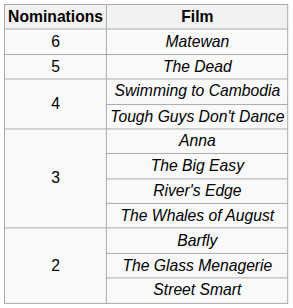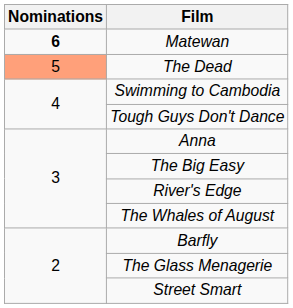(56, 41) normal -> (56, 41) bold
(56, 66) no background -> (56, 66) lightsalmon background
